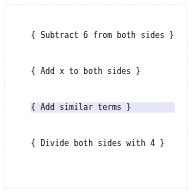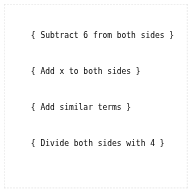(81, 107) lavender background -> (81, 107) no background
